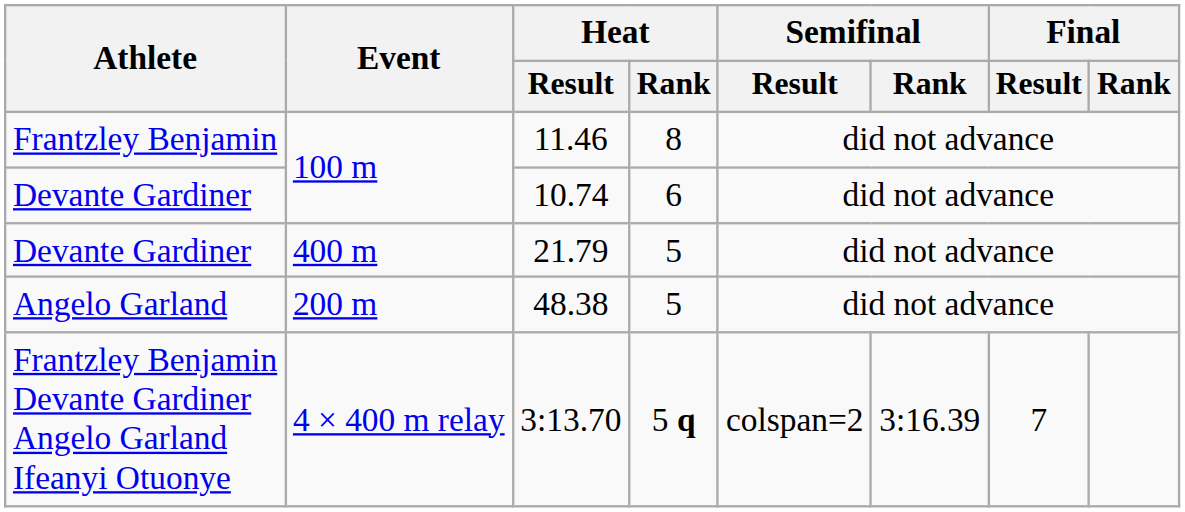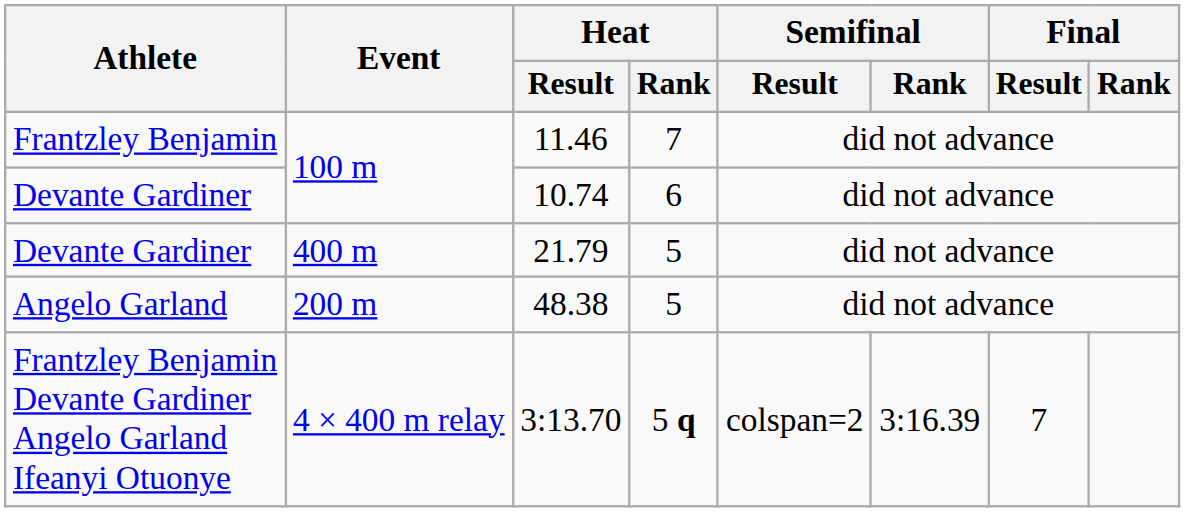(674, 139) 8 -> (674, 139) 7
